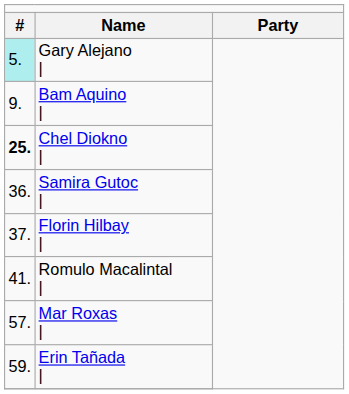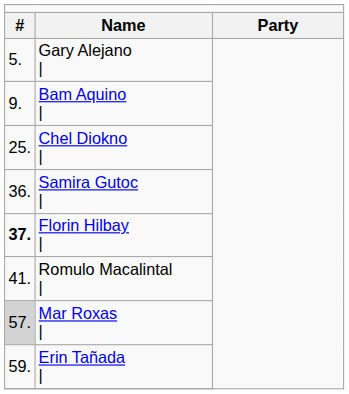(15, 60) paleturquoise background -> (15, 60) no background
(20, 148) bold -> (20, 148) normal
(20, 235) normal -> (20, 235) bold
(20, 323) no background -> (20, 323) lightgrey background
